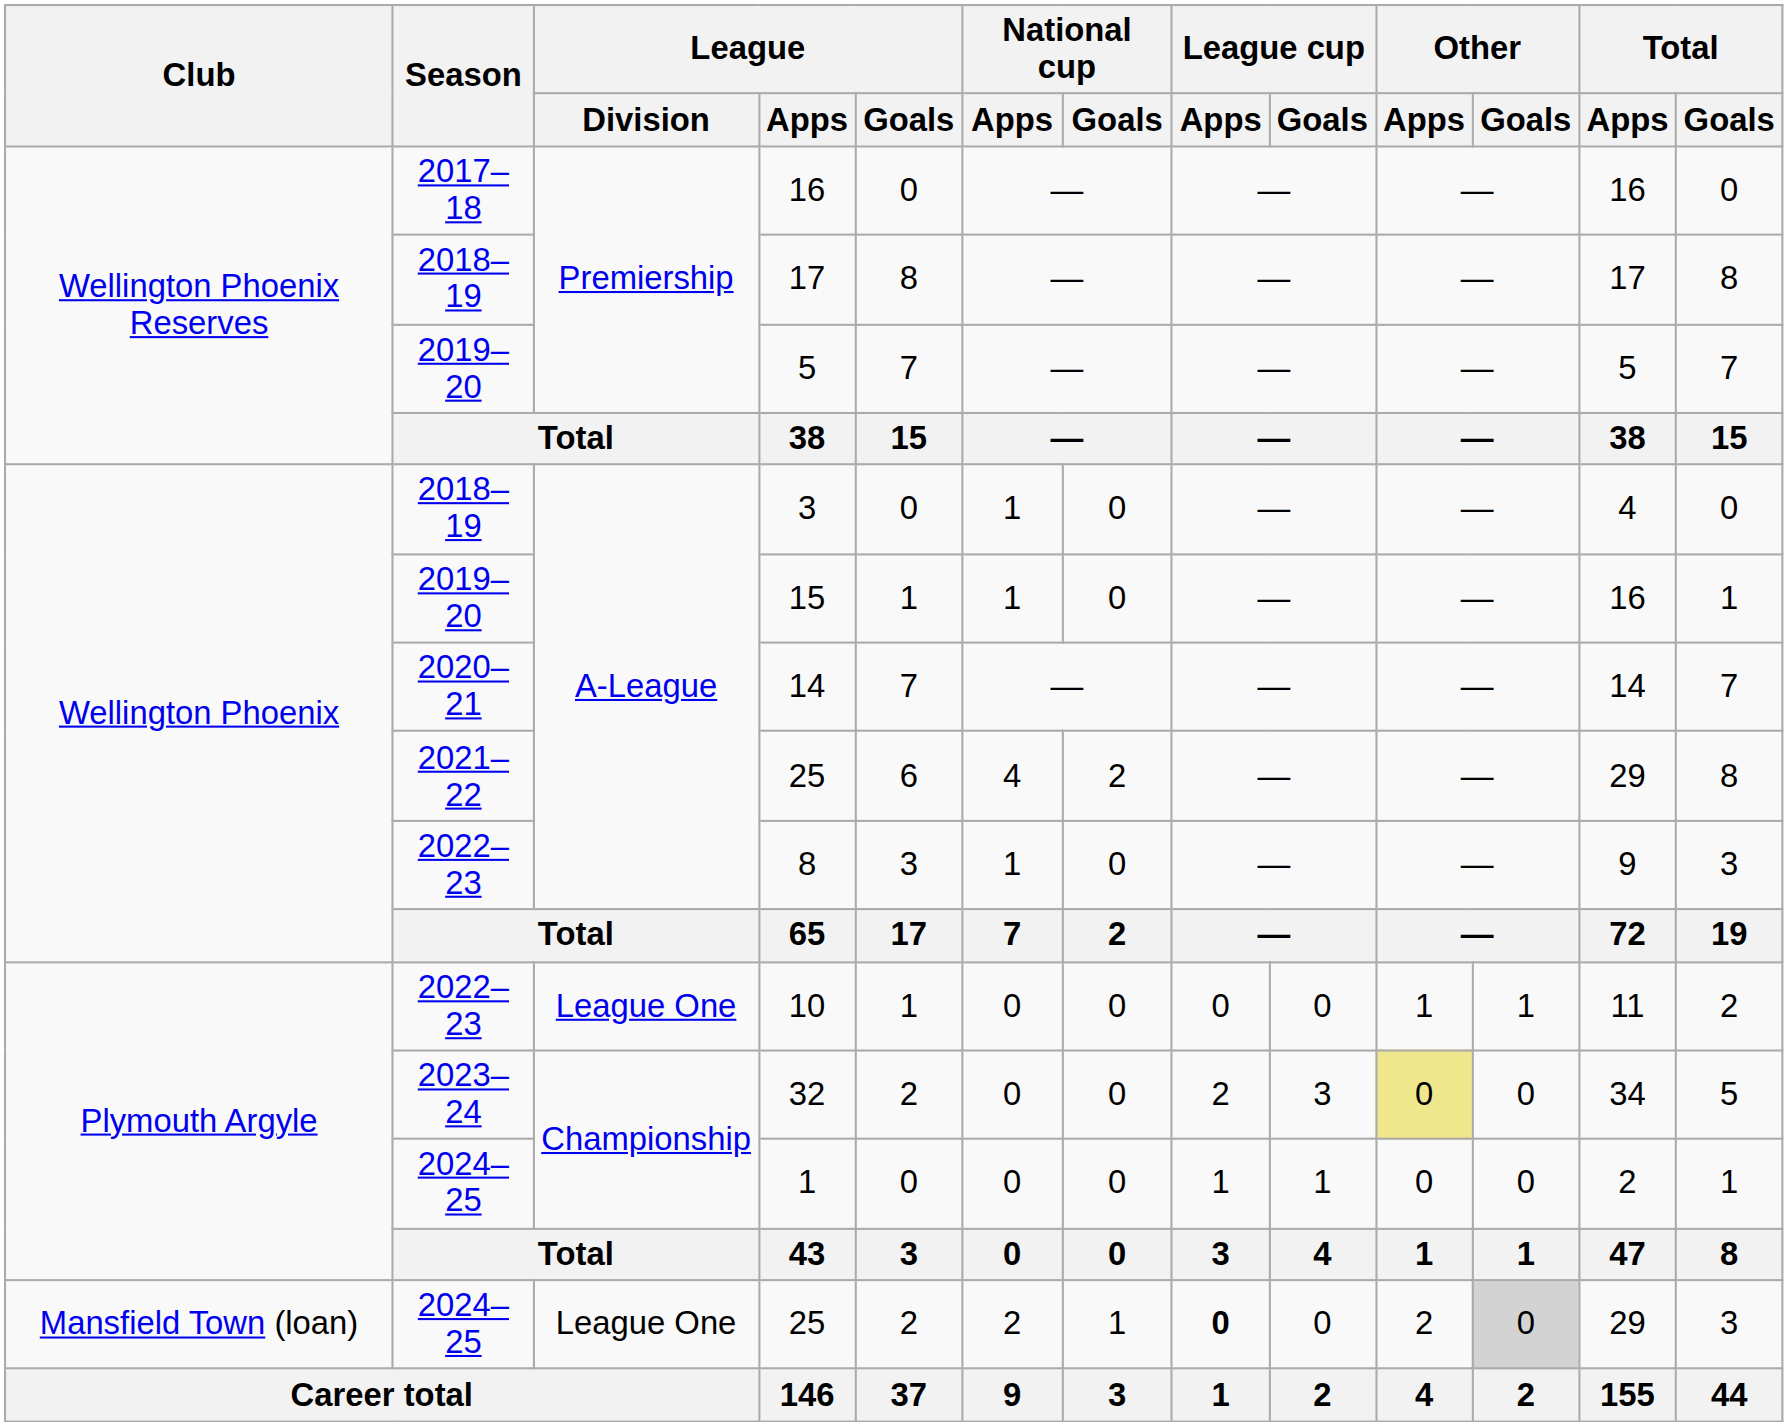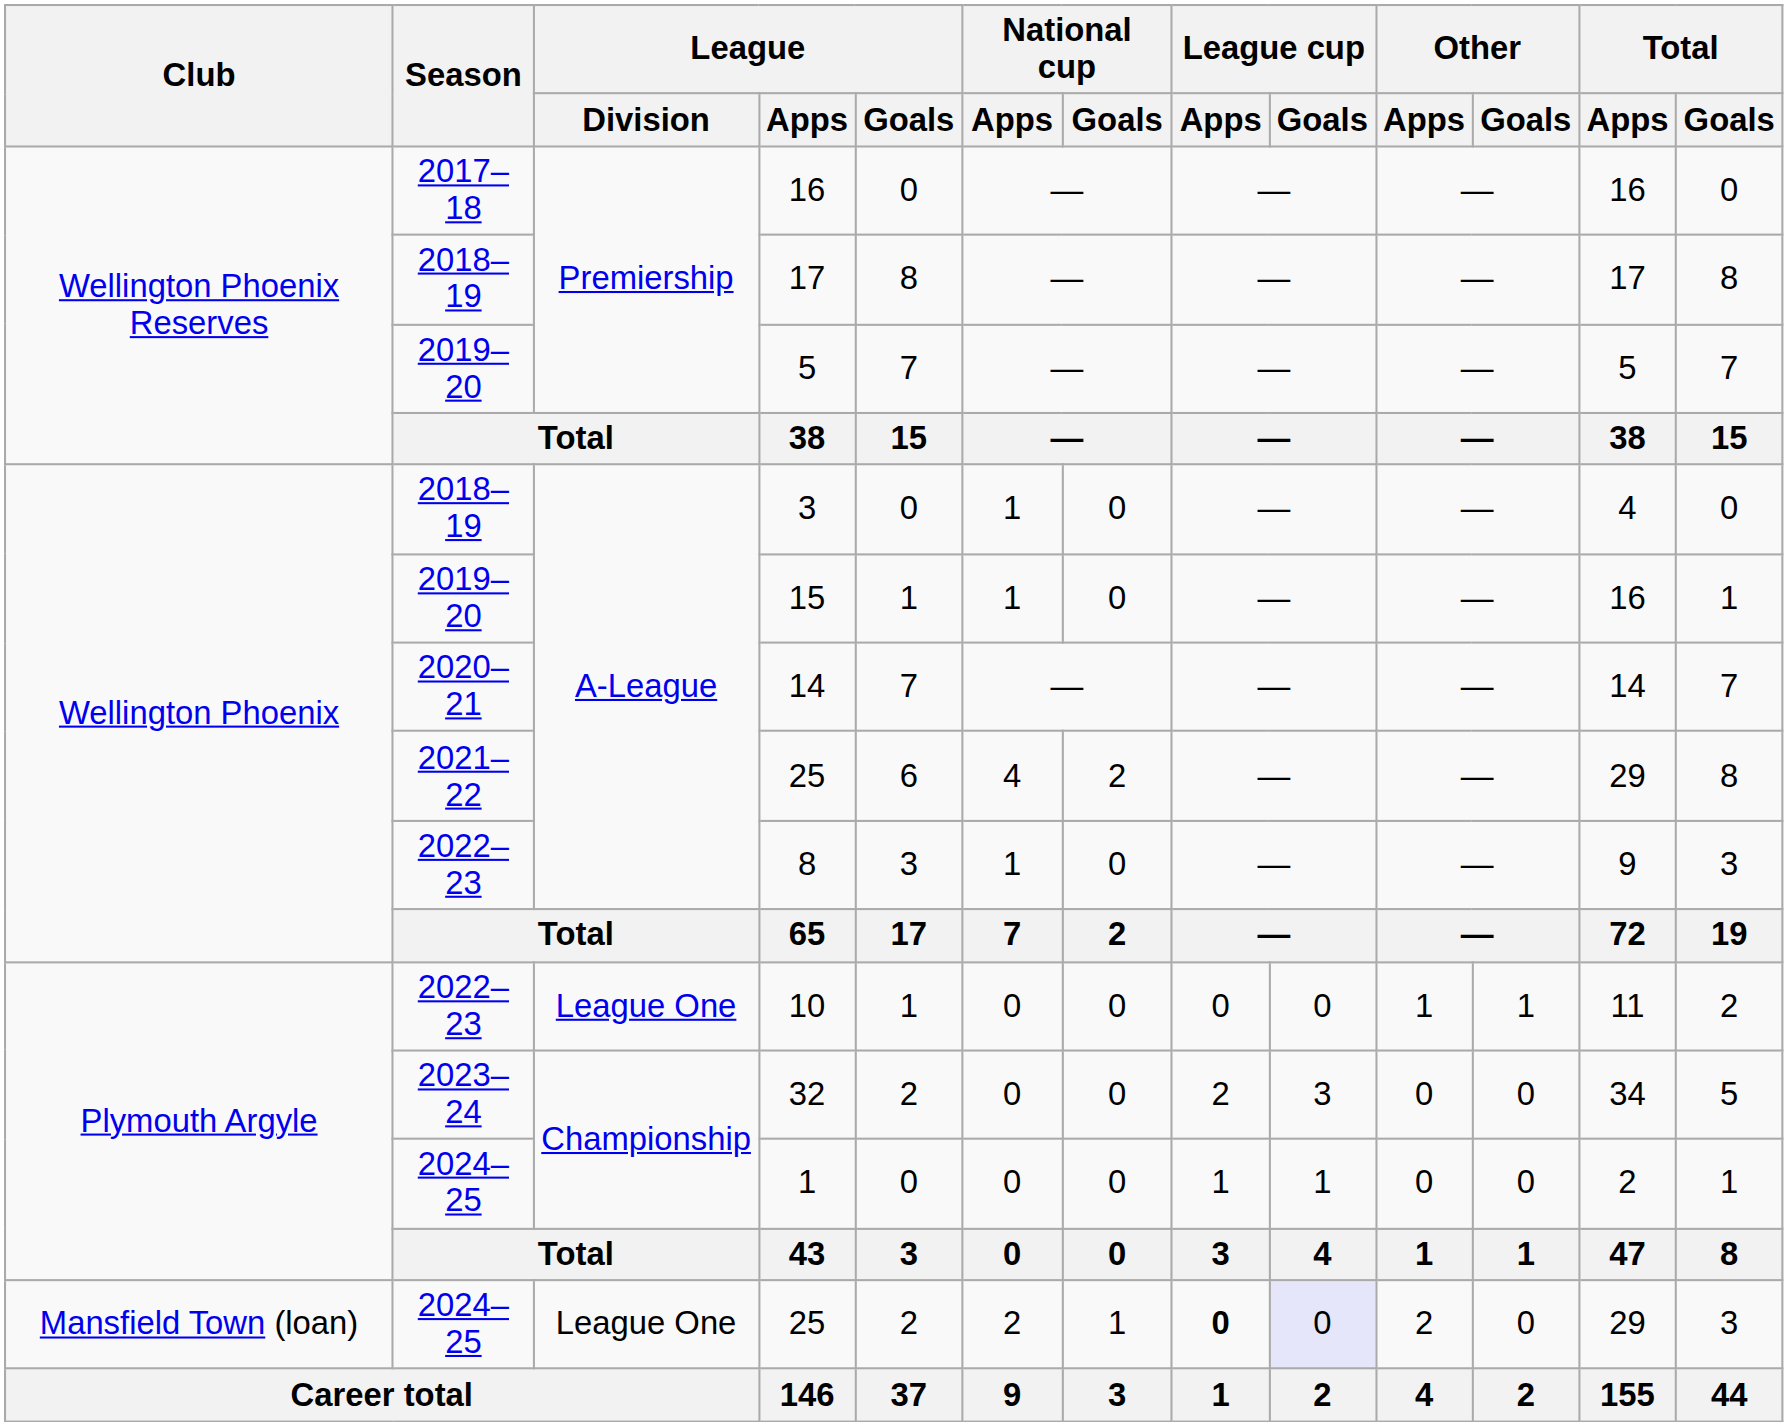(1424, 1094) khaki background -> (1424, 1094) no background
(1322, 1324) no background -> (1322, 1324) lavender background
(1526, 1324) lightgrey background -> (1526, 1324) no background
